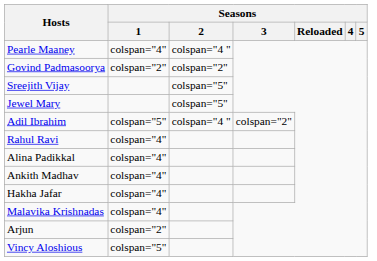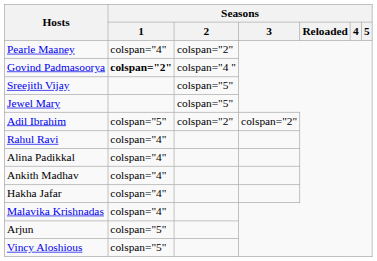(201, 49) colspan="4 " -> (205, 49) colspan="2"
(138, 67) normal -> (141, 67) bold
(200, 67) colspan="2" -> (206, 67) colspan="4 "
(201, 121) colspan="4 " -> (205, 121) colspan="2"
(138, 229) colspan="2" -> (138, 229) colspan="5"
